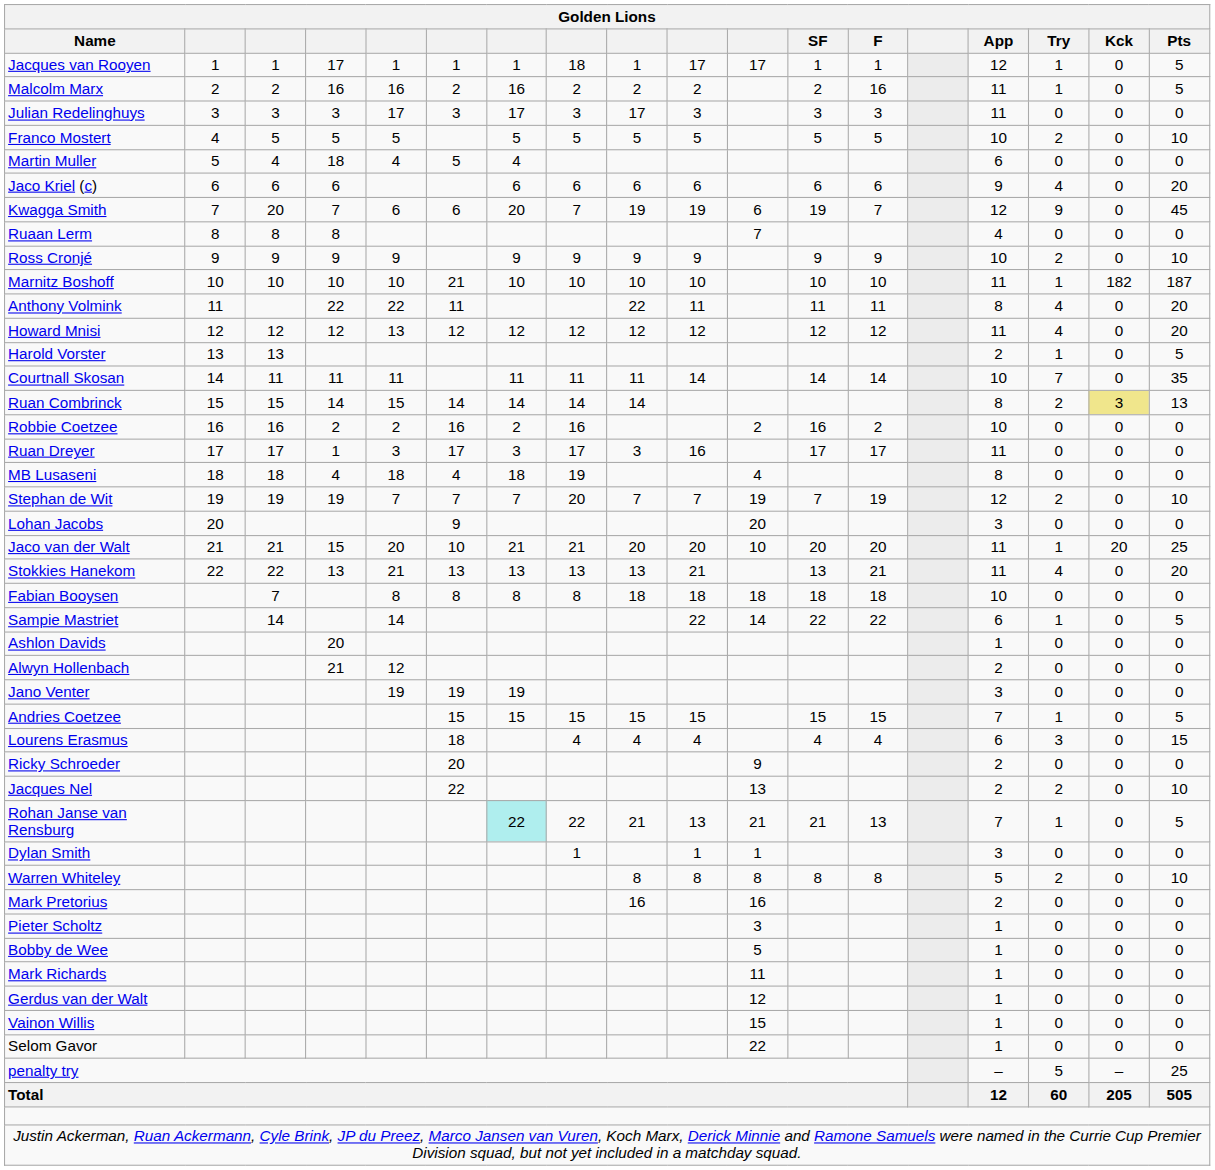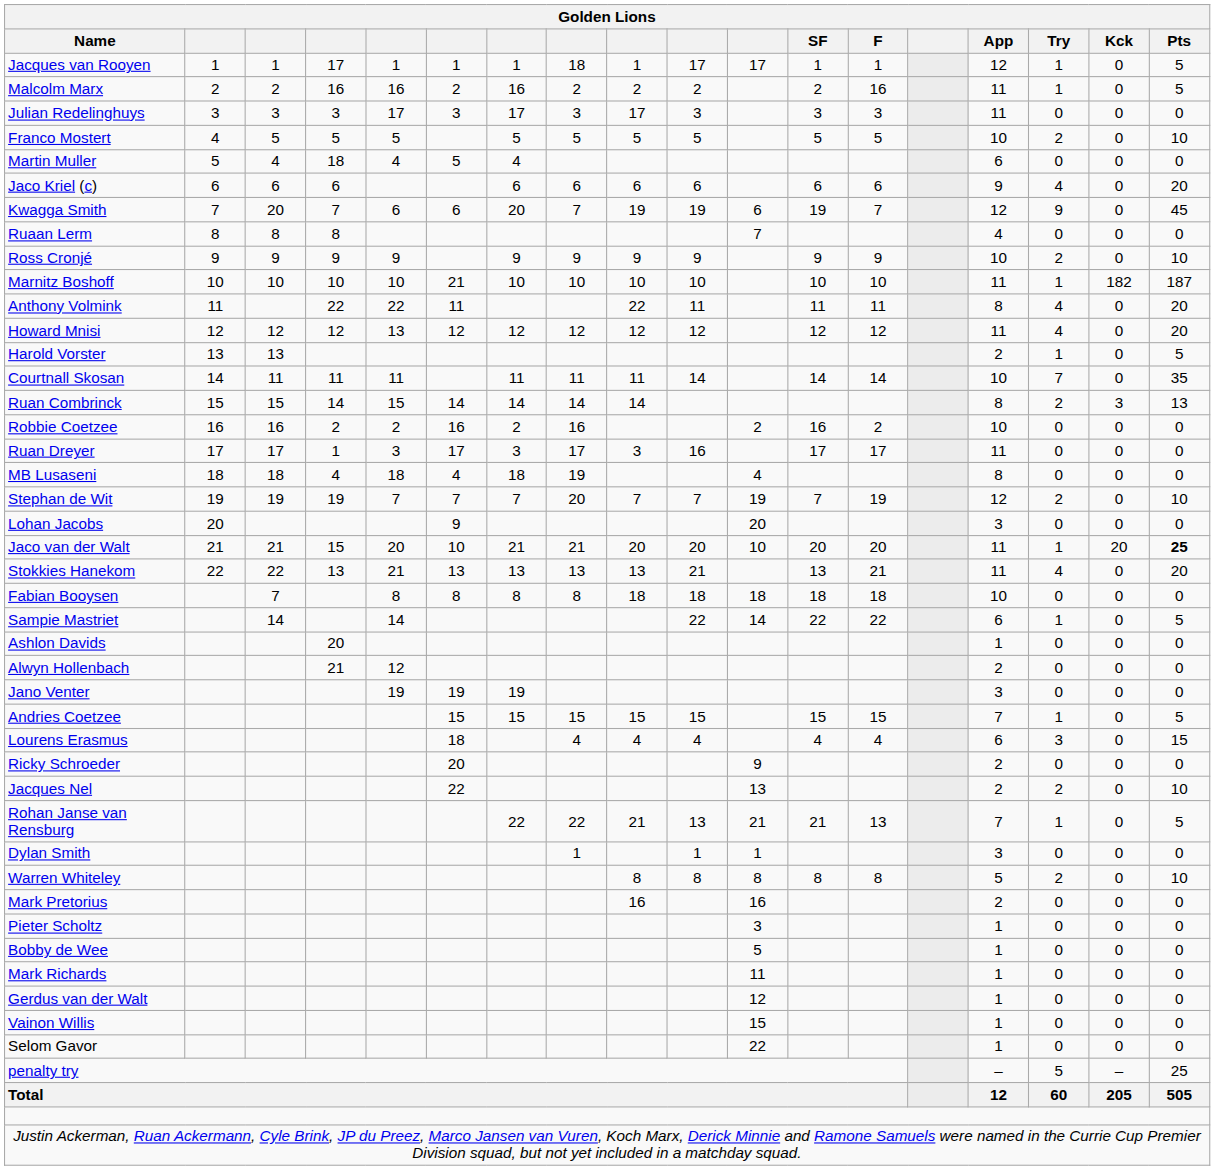(1119, 403) khaki background -> (1119, 403) no background
(1179, 548) normal -> (1179, 548) bold
(517, 821) paleturquoise background -> (517, 821) no background
